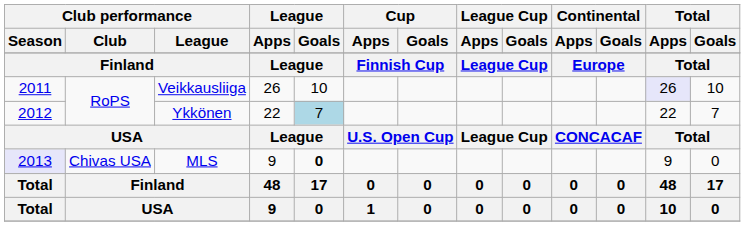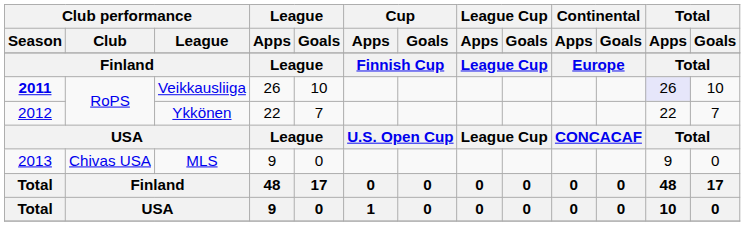(35, 88) normal -> (35, 88) bold
(319, 112) lightblue background -> (319, 112) no background
(35, 161) lavender background -> (35, 161) no background
(319, 161) bold -> (319, 161) normal
